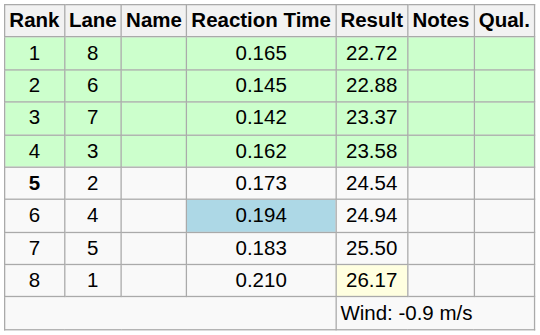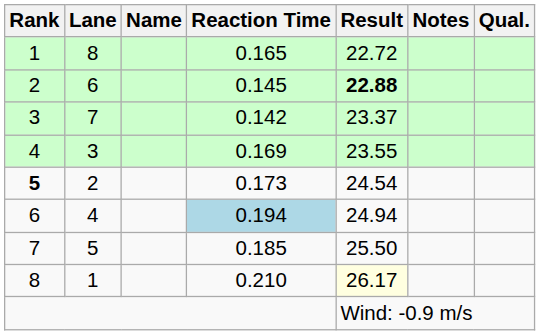(372, 85) normal -> (372, 85) bold
(261, 150) 0.162 -> (261, 150) 0.169
(372, 150) 23.58 -> (372, 150) 23.55
(261, 248) 0.183 -> (261, 248) 0.185
